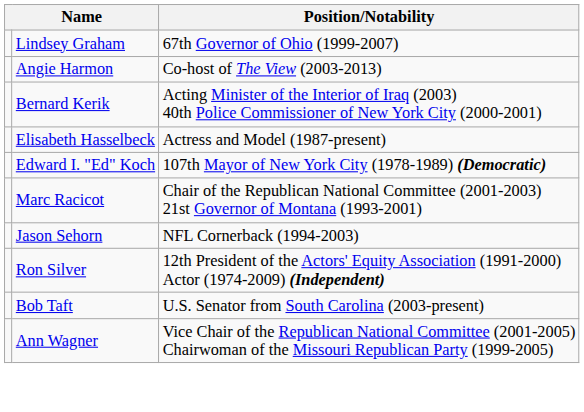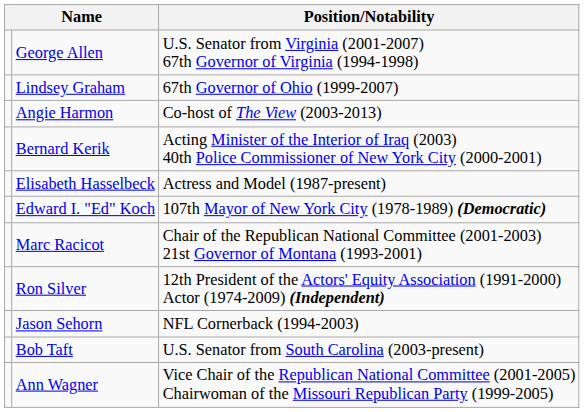+ row: (59, 52)
rows swapped: (59, 235) <-> (51, 270)
